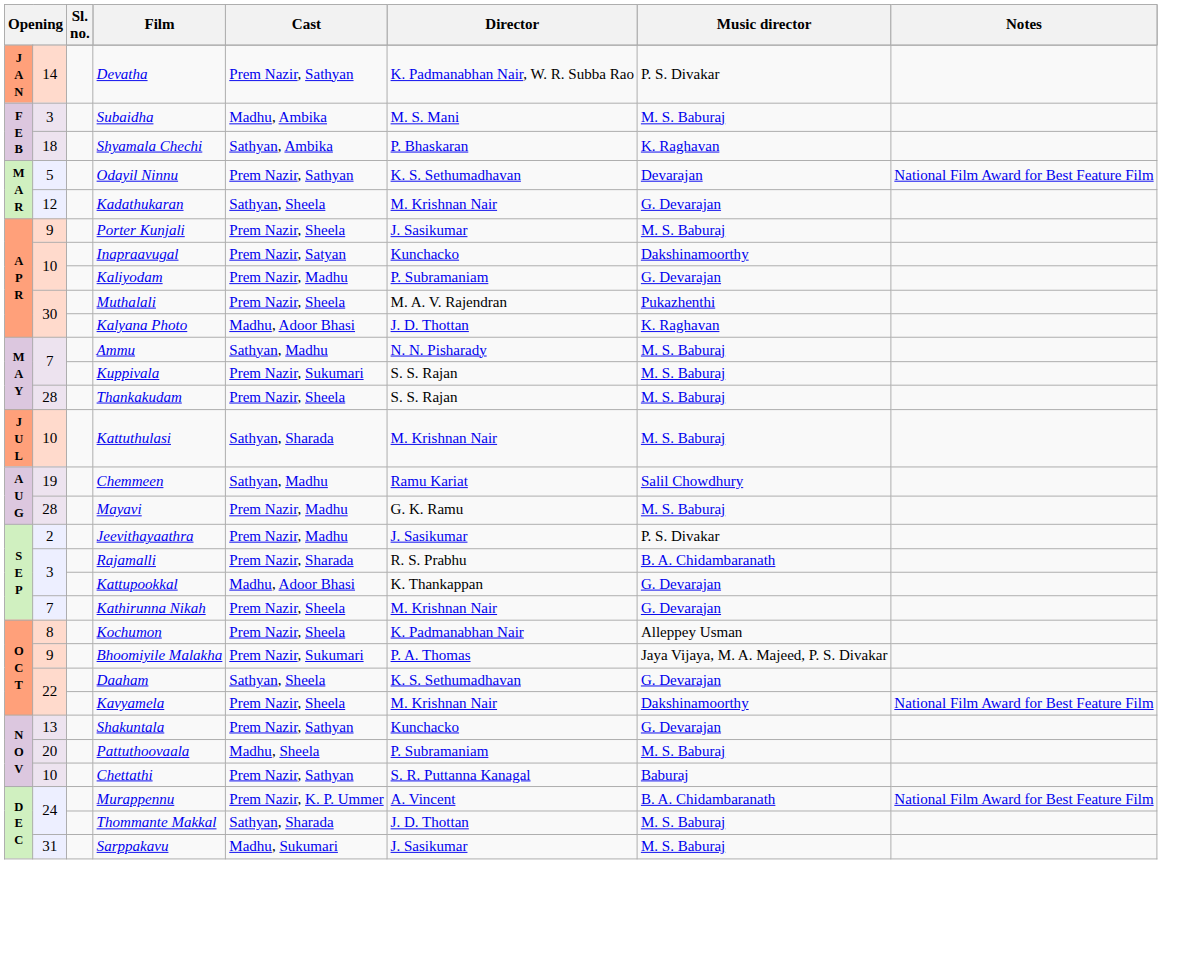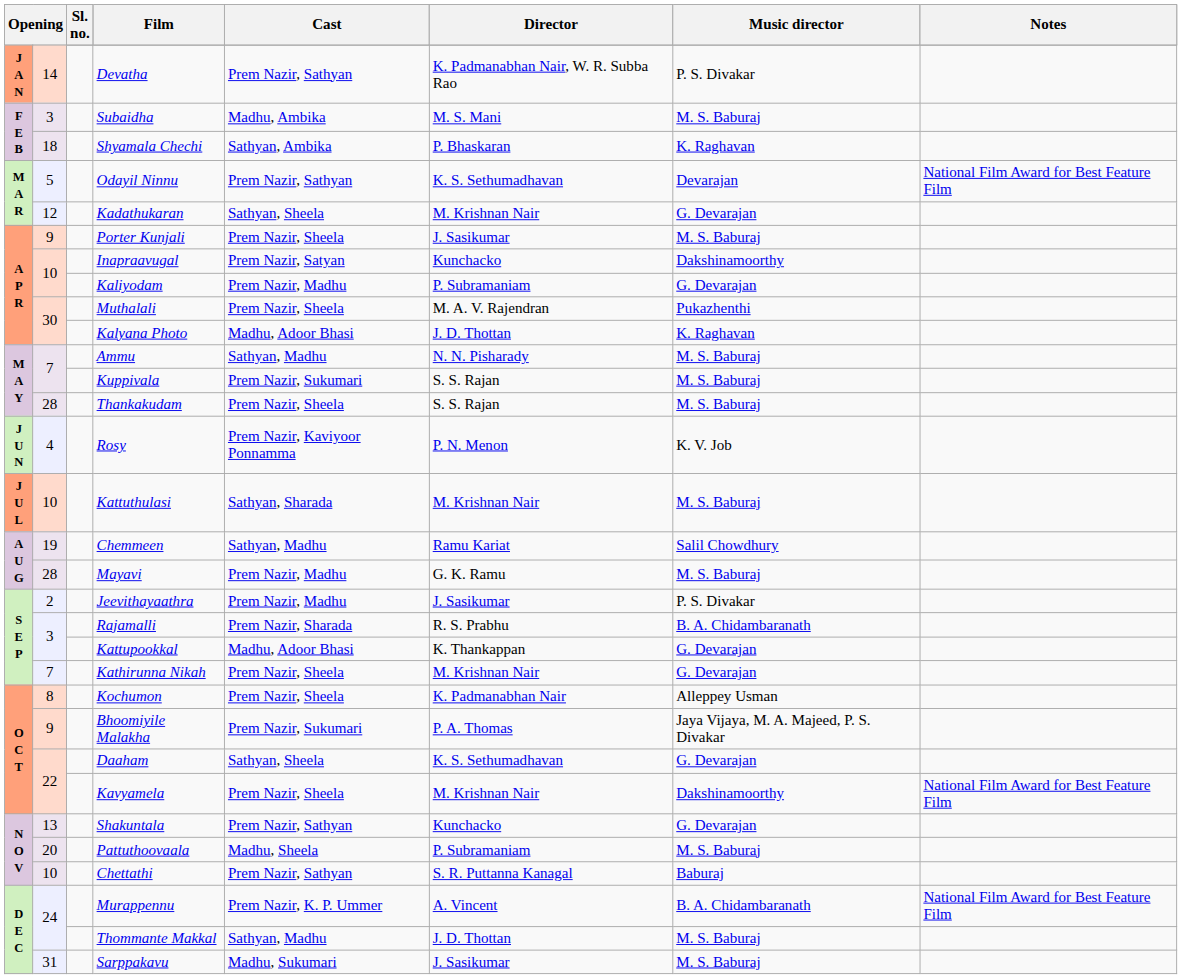+ row: (111, 444)
(281, 822) Sathyan, Sharada -> (277, 938) Sathyan, Madhu
